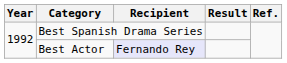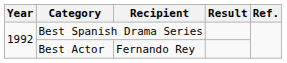(156, 49) lavender background -> (156, 49) no background
